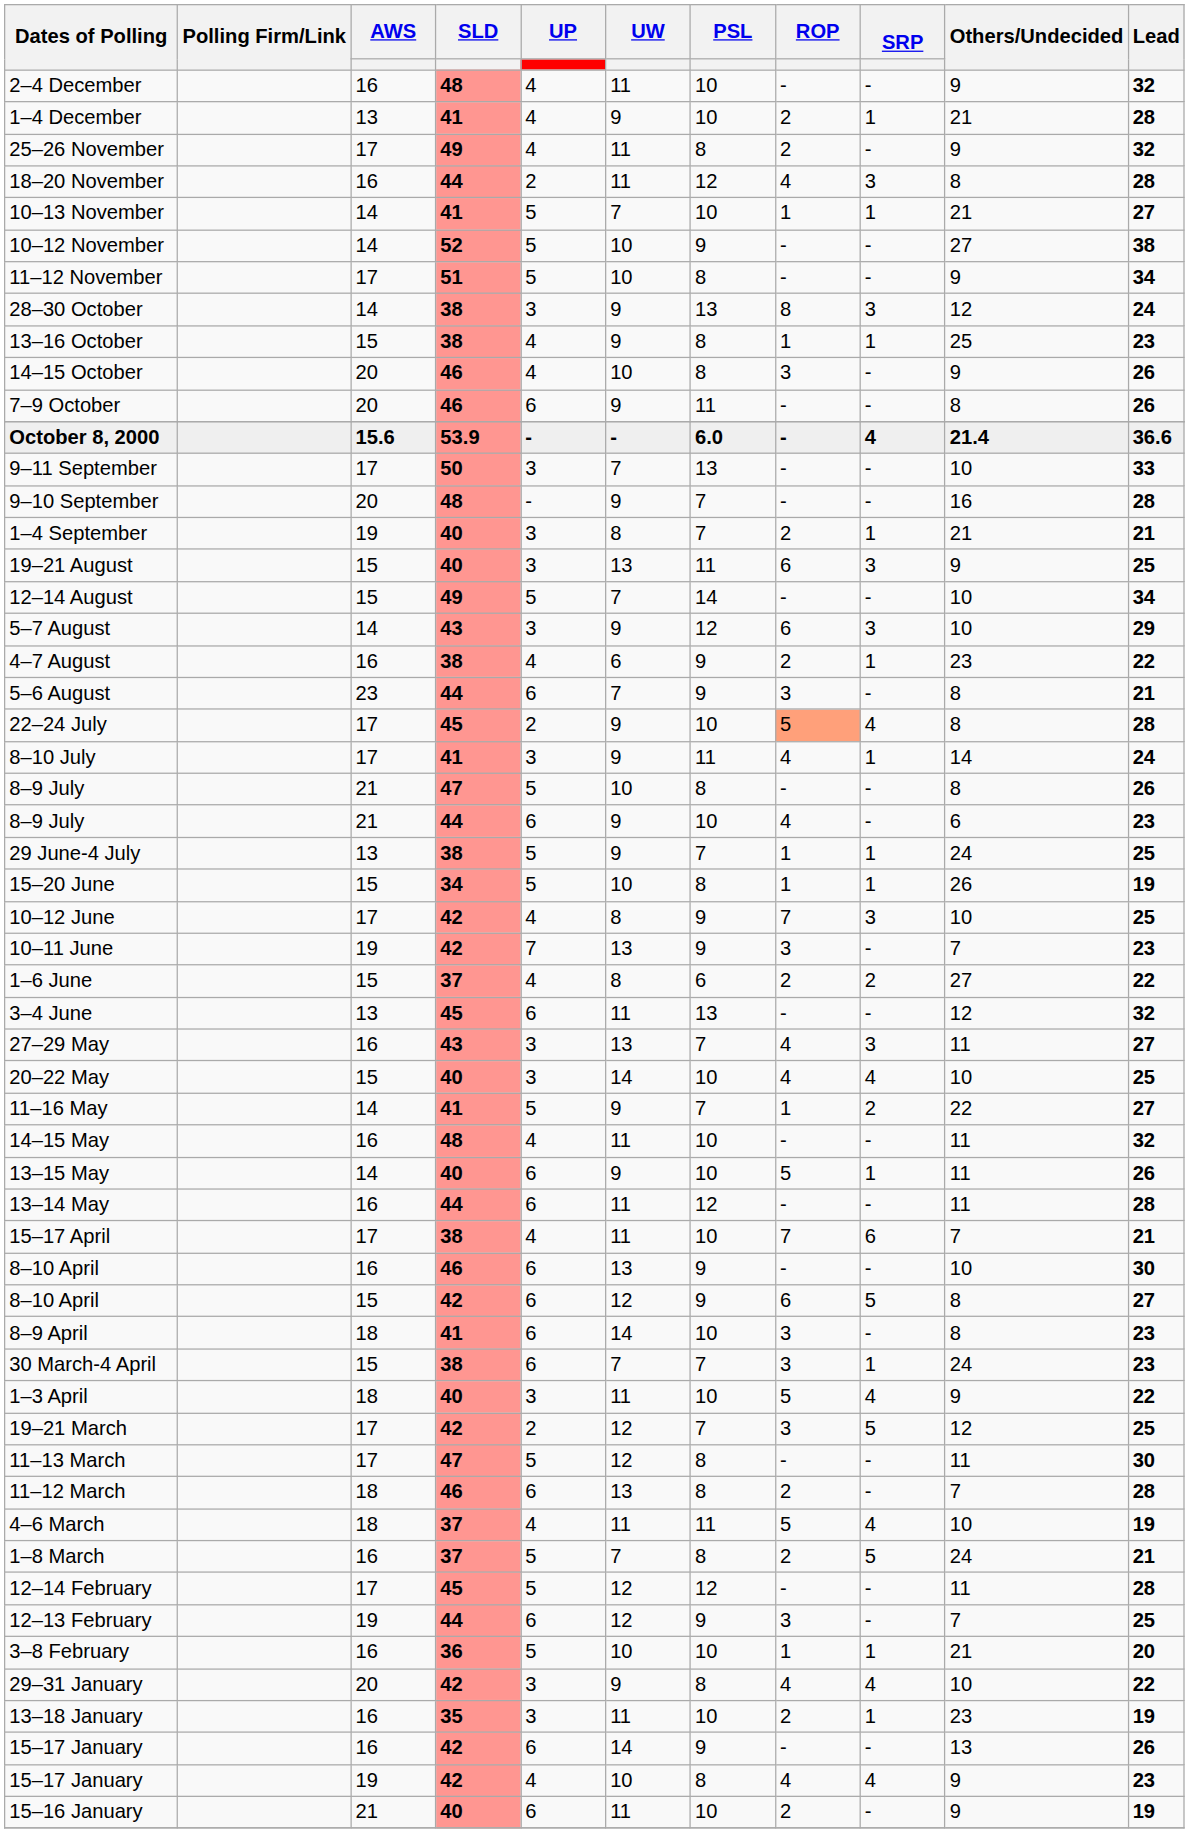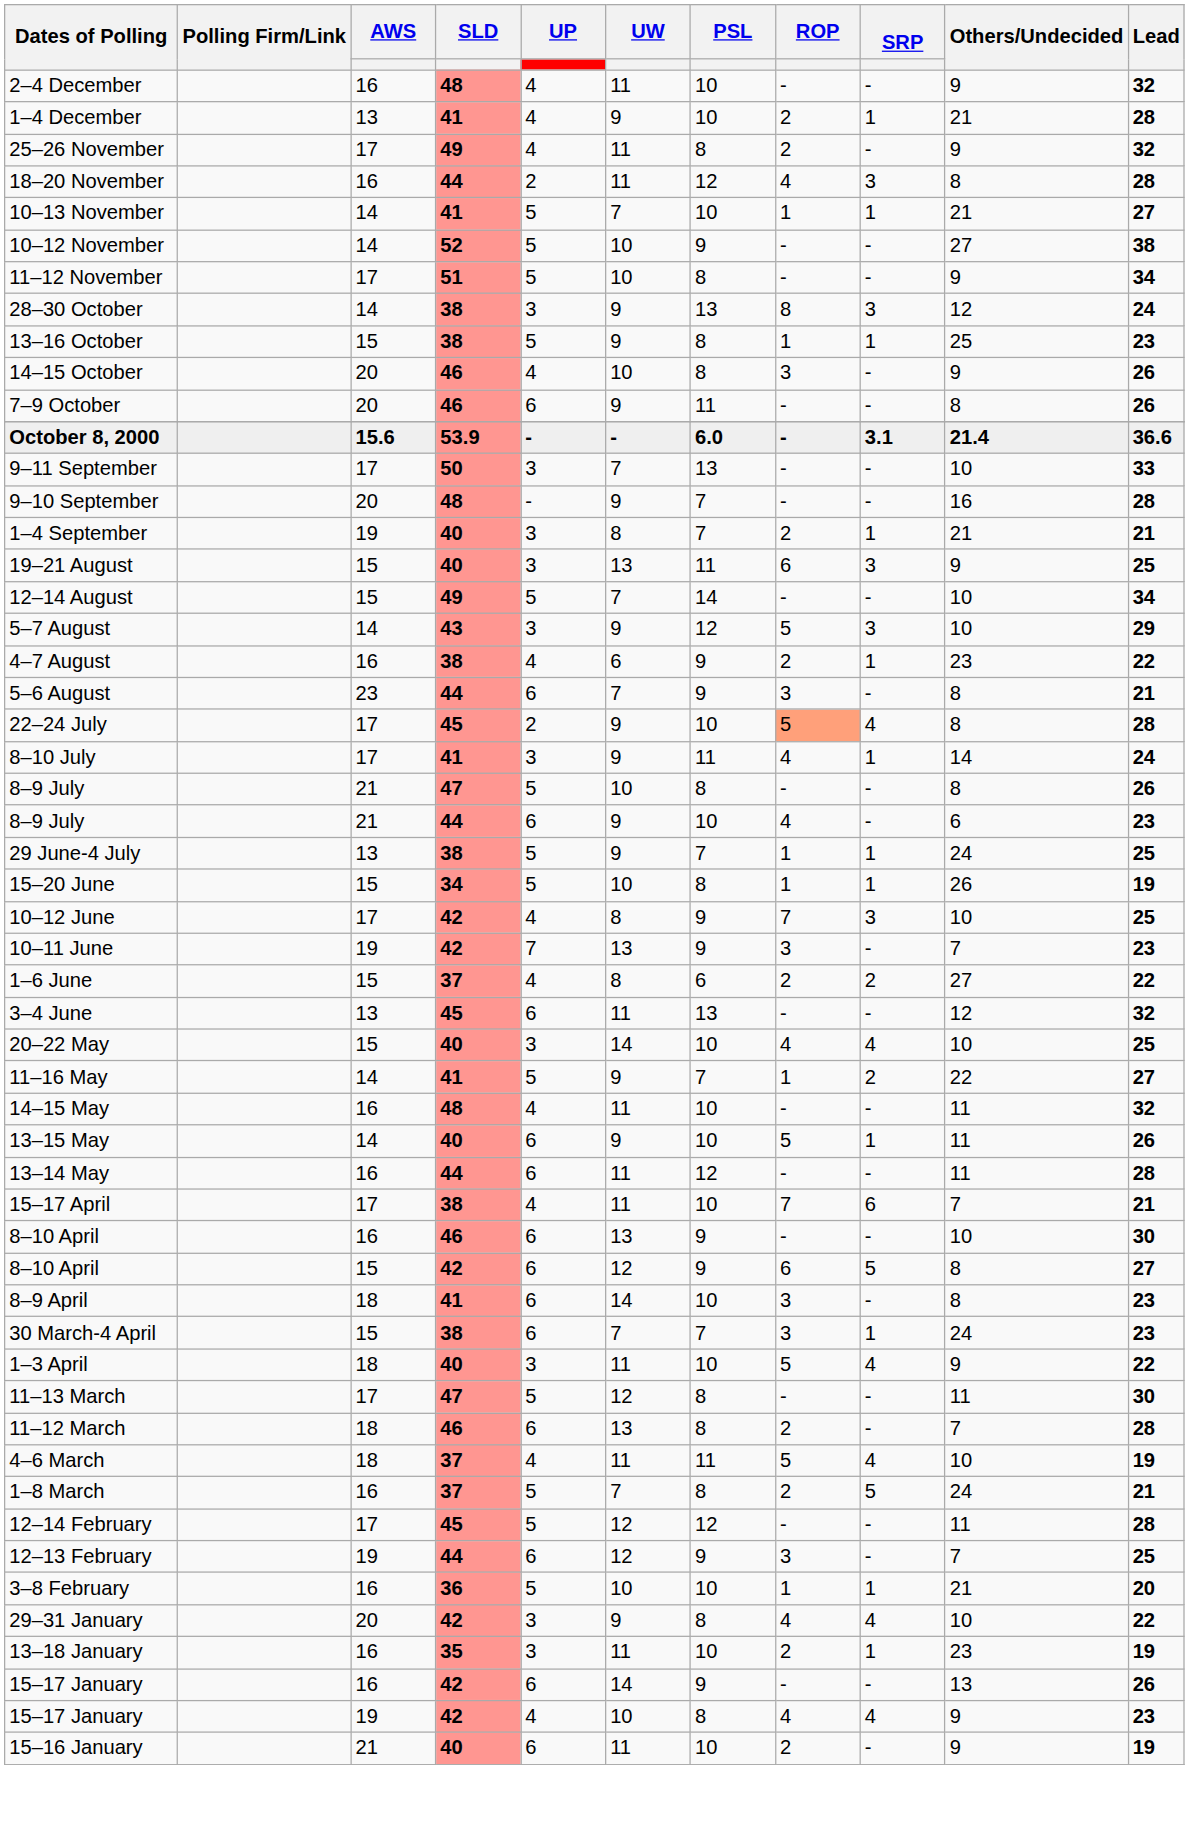(531, 341) 4 -> (531, 341) 5
(870, 437) 4 -> (879, 437) 3.1
(786, 629) 6 -> (786, 629) 5
- row: (59, 1044)
- row: (68, 1428)
